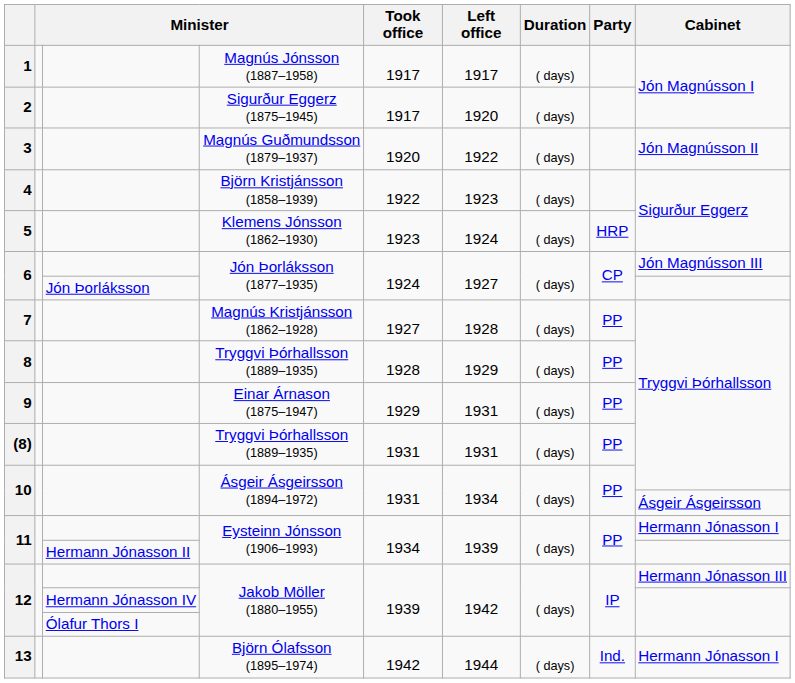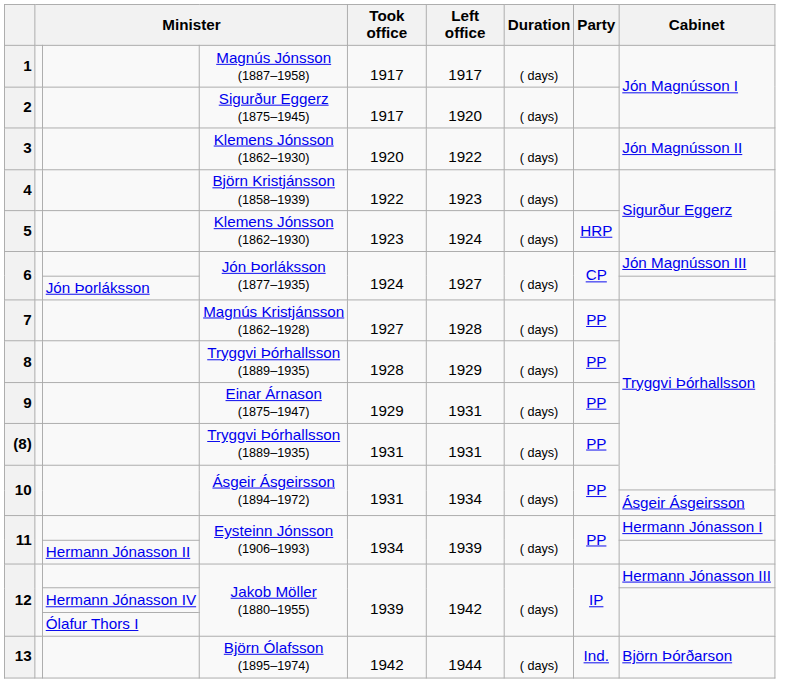(282, 148) Magnús Guðmundsson (1879–1937) -> (274, 148) Klemens Jónsson (1862–1930)
(708, 656) Hermann Jónasson I -> (677, 656) Björn Þórðarson
